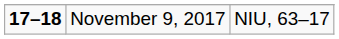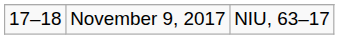(35, 19) bold -> (35, 19) normal
